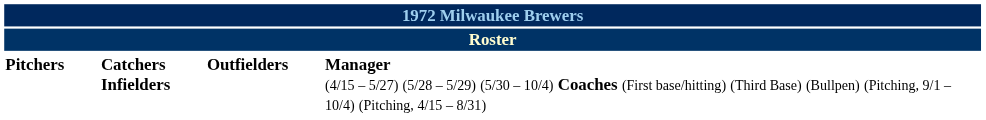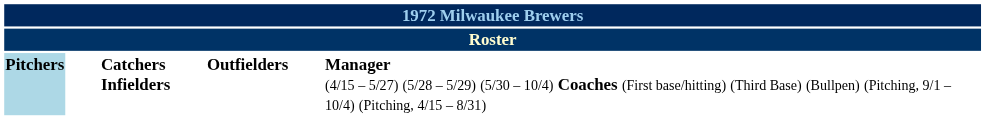(35, 64) no background -> (35, 64) lightblue background
